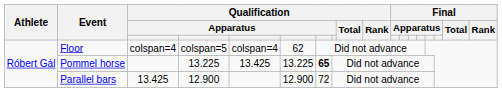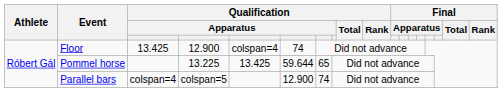(153, 48) colspan=4 -> (153, 48) 13.425
(204, 48) colspan=5 -> (204, 48) 12.900
(298, 48) 62 -> (298, 48) 74
(298, 64) 13.225 -> (298, 64) 59.644
(324, 64) bold -> (324, 64) normal
(153, 80) 13.425 -> (153, 80) colspan=4
(204, 80) 12.900 -> (204, 80) colspan=5
(324, 80) 72 -> (324, 80) 74
